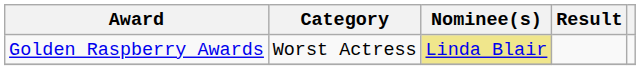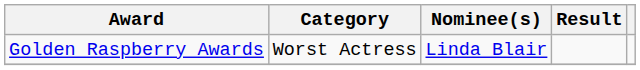(486, 50) khaki background -> (486, 50) no background
